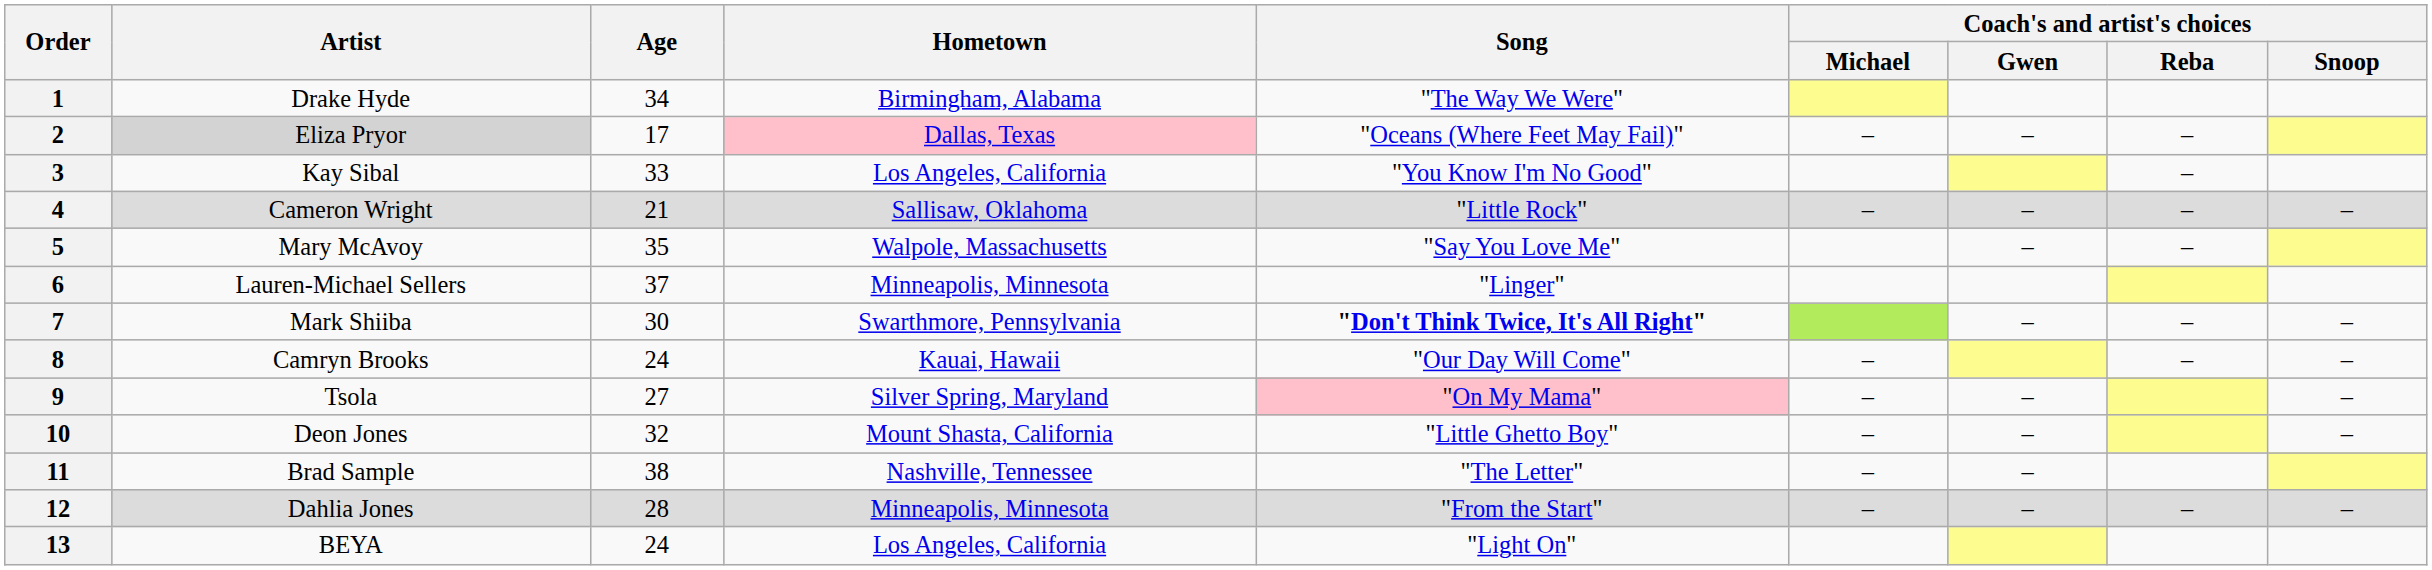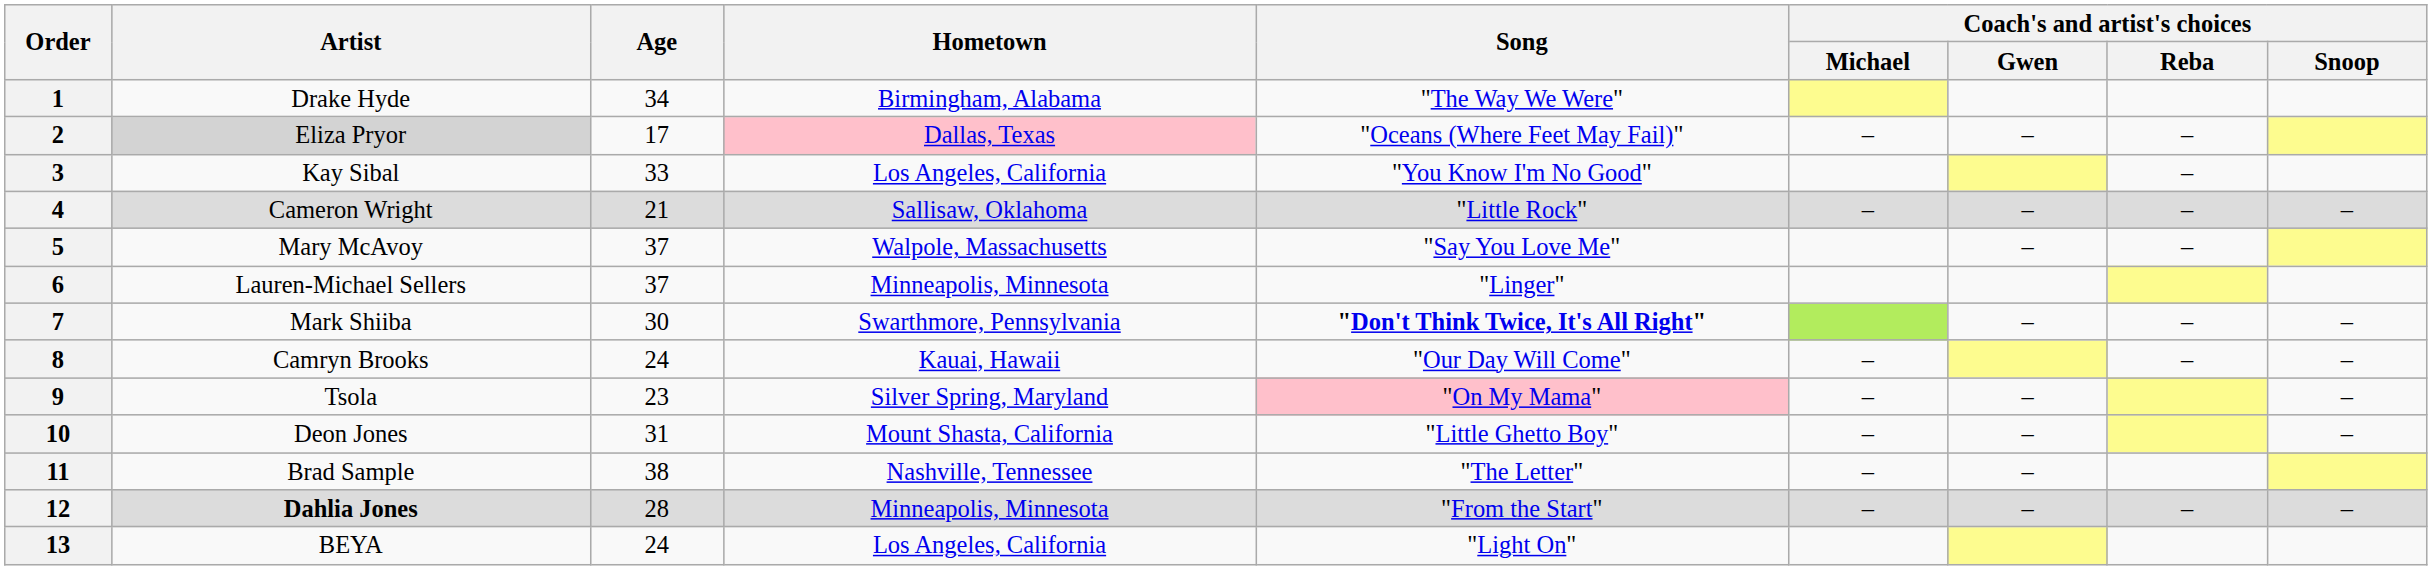(657, 247) 35 -> (657, 247) 37
(657, 396) 27 -> (657, 396) 23
(657, 434) 32 -> (657, 434) 31
(351, 508) normal -> (351, 508) bold
